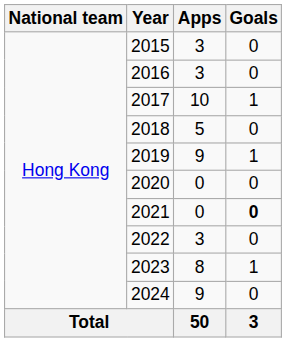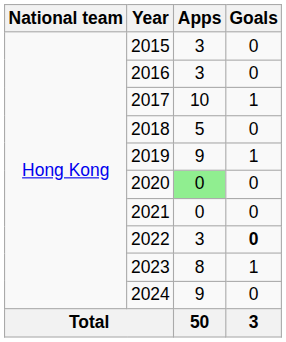(200, 184) no background -> (200, 184) lightgreen background
(254, 211) bold -> (254, 211) normal
(254, 239) normal -> (254, 239) bold
